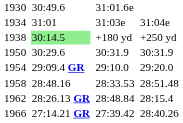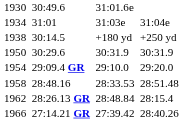(48, 37) lightgreen background -> (48, 37) no background
